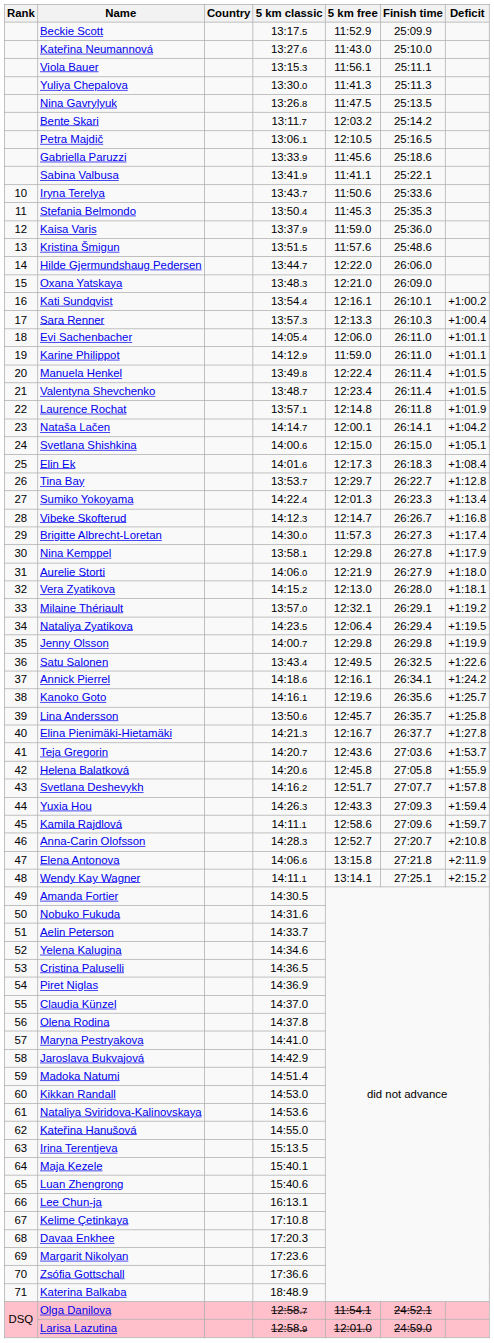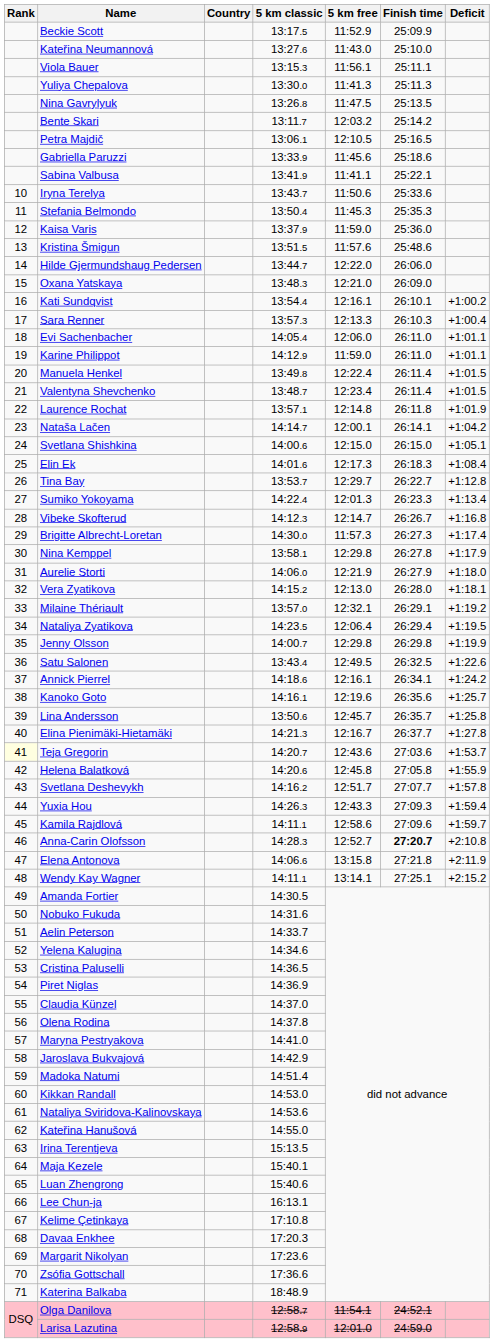(21, 752) no background -> (21, 752) lightyellow background
(413, 842) normal -> (413, 842) bold
